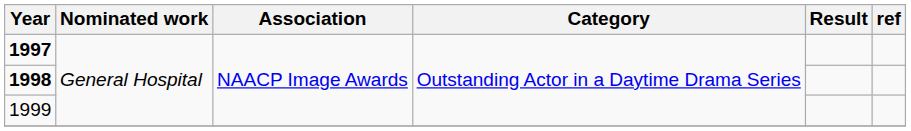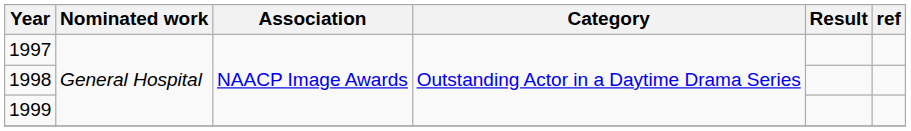(30, 49) bold -> (30, 49) normal
(30, 79) bold -> (30, 79) normal
